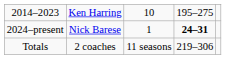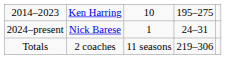(195, 29) bold -> (195, 29) normal
